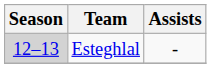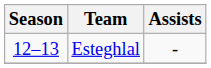(36, 48) lightgrey background -> (36, 48) no background
